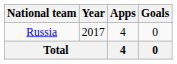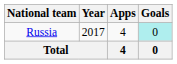(155, 31) no background -> (155, 31) paleturquoise background
